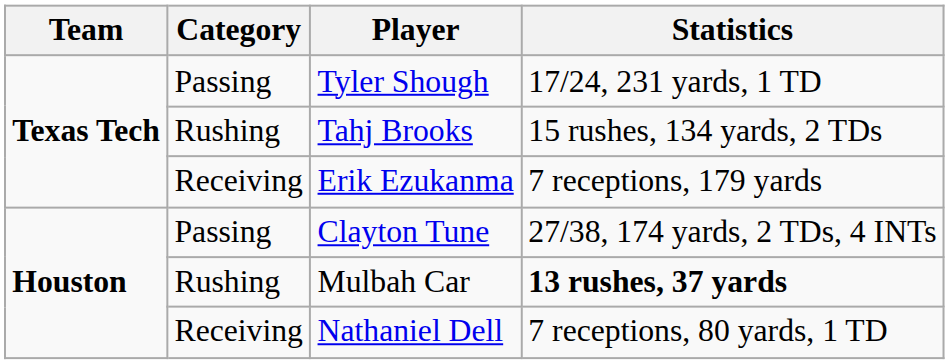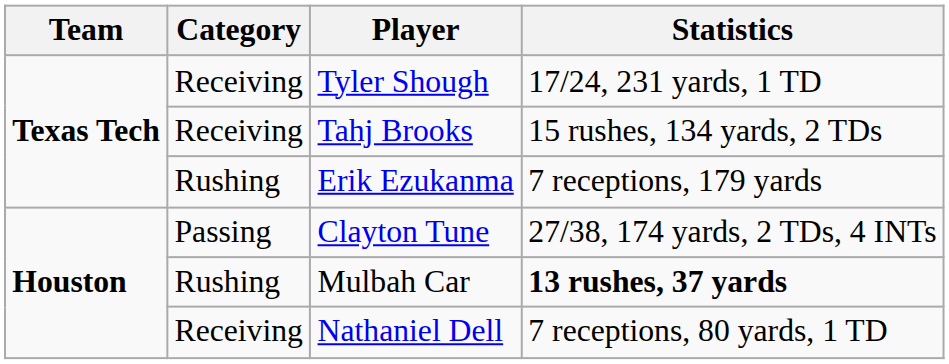(223, 80) Passing -> (239, 80) Receiving
(227, 130) Rushing -> (239, 130) Receiving
(239, 181) Receiving -> (227, 181) Rushing
